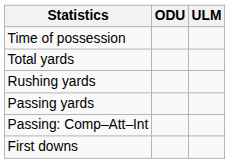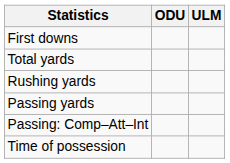rows swapped: (43, 147) <-> (67, 37)
